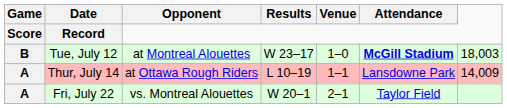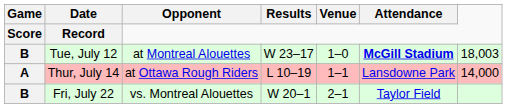(480, 73) 14,009 -> (480, 73) 14,000
(25, 93) A -> (25, 93) B
